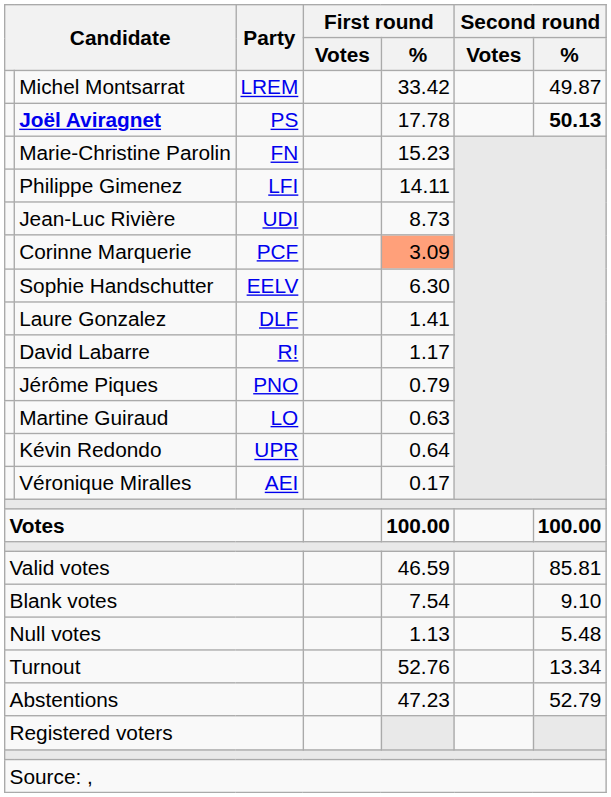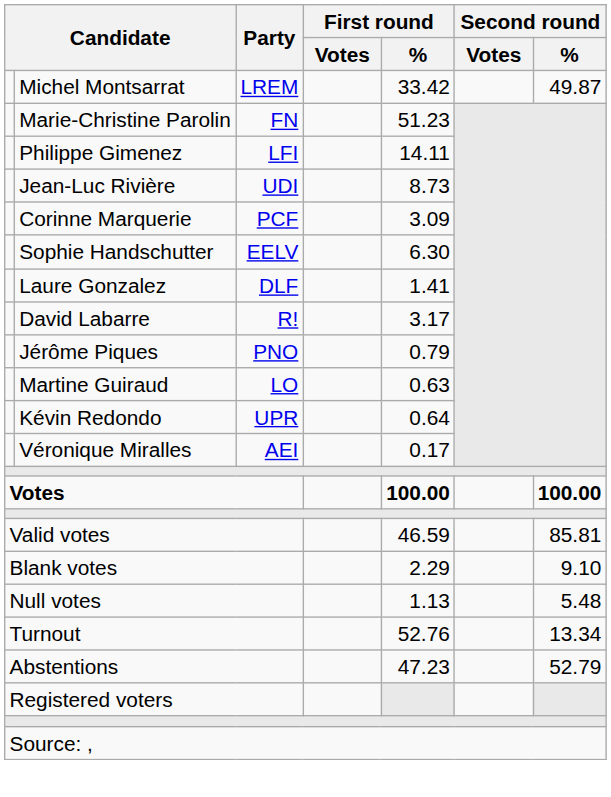- row: (90, 120)
(424, 153) 15.23 -> (424, 120) 51.23
(430, 252) lightsalmon background -> (430, 219) no background
(430, 351) 1.17 -> (430, 318) 3.17
(430, 601) 7.54 -> (430, 568) 2.29
